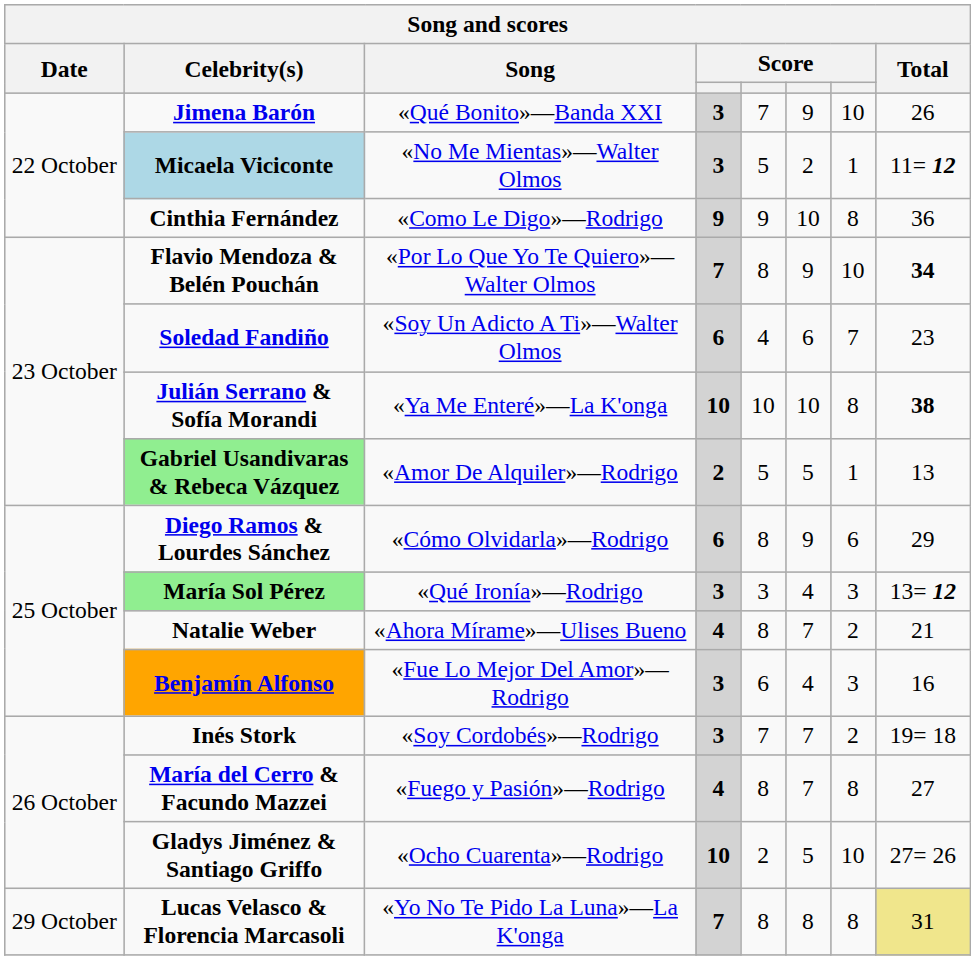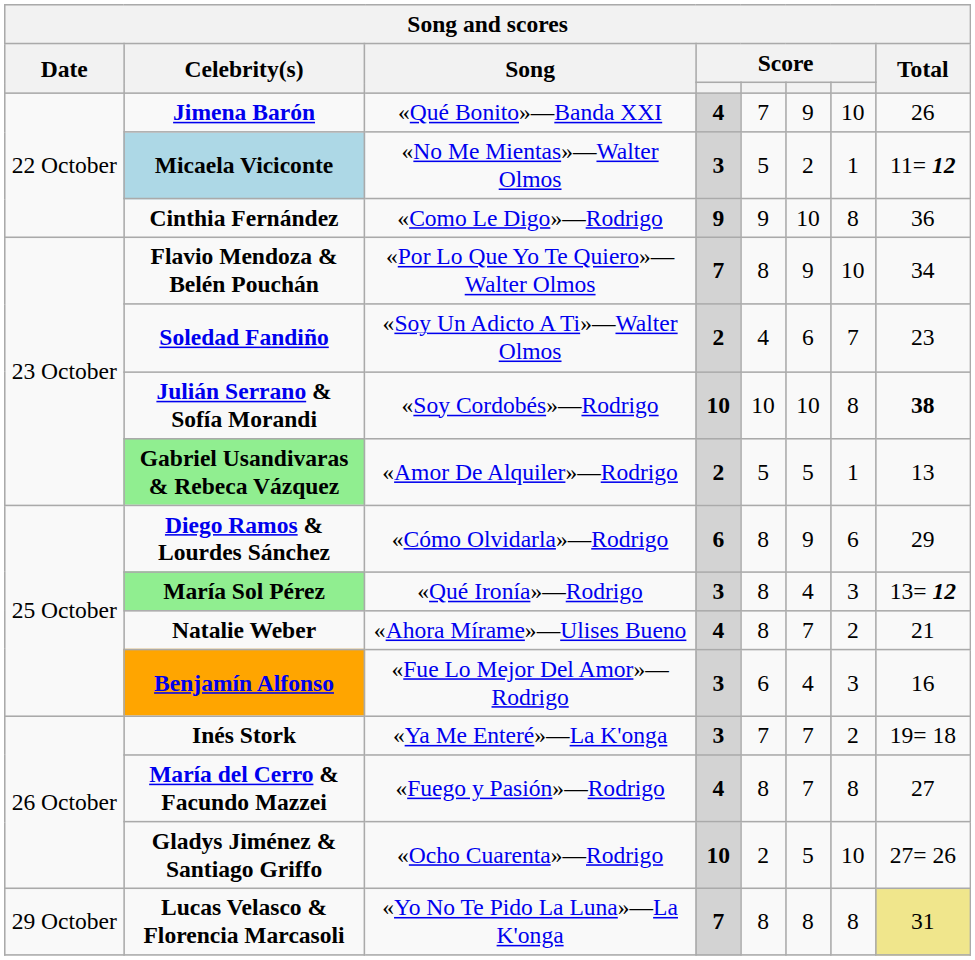(718, 112) 3 -> (718, 112) 4
(923, 271) bold -> (923, 271) normal
(718, 337) 6 -> (718, 337) 2
(530, 404) «Ya Me Enteré»—La K'onga -> (530, 404) «Soy Cordobés»—Rodrigo
(763, 590) 3 -> (763, 590) 8
(530, 735) «Soy Cordobés»—Rodrigo -> (530, 735) «Ya Me Enteré»—La K'onga
